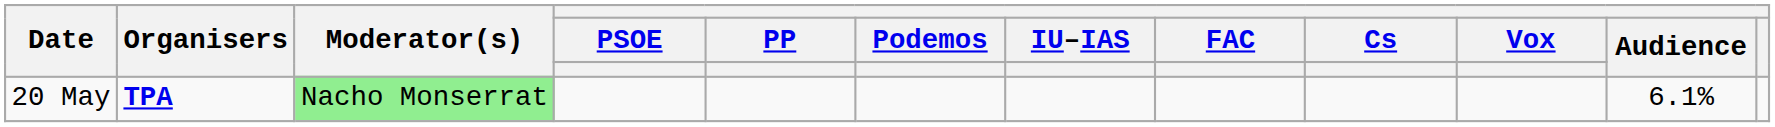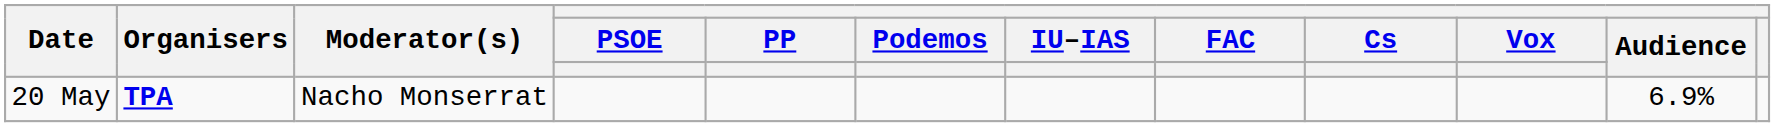(425, 98) lightgreen background -> (425, 98) no background
(1681, 98) 6.1% -> (1681, 98) 6.9%
